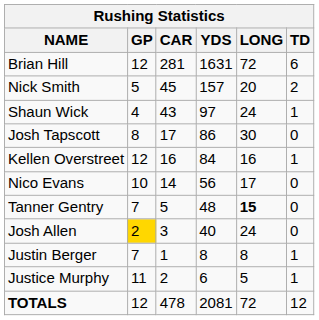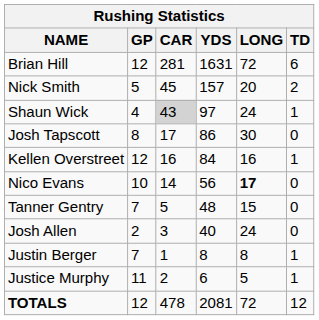(168, 111) no background -> (168, 111) lightgrey background
(248, 183) normal -> (248, 183) bold
(248, 207) bold -> (248, 207) normal
(135, 231) gold background -> (135, 231) no background
